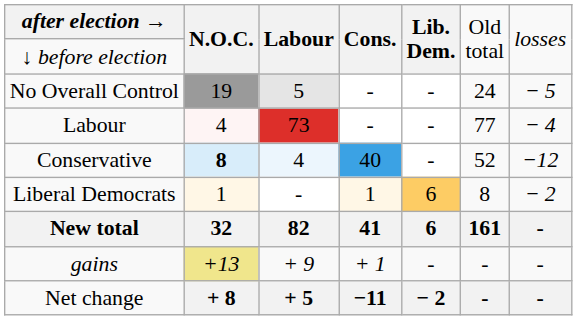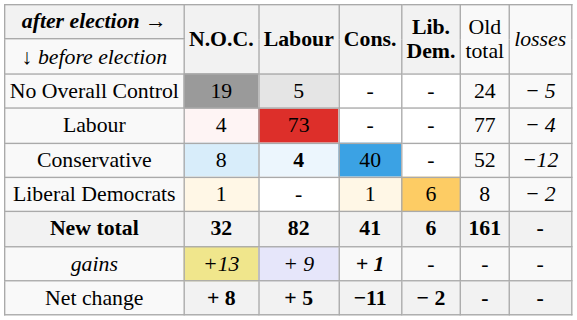(221, 159) bold -> (221, 159) normal
(299, 159) normal -> (299, 159) bold
(299, 263) no background -> (299, 263) lavender background
(370, 263) normal -> (370, 263) bold
